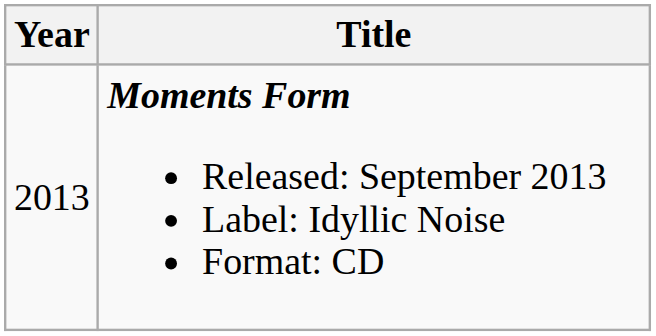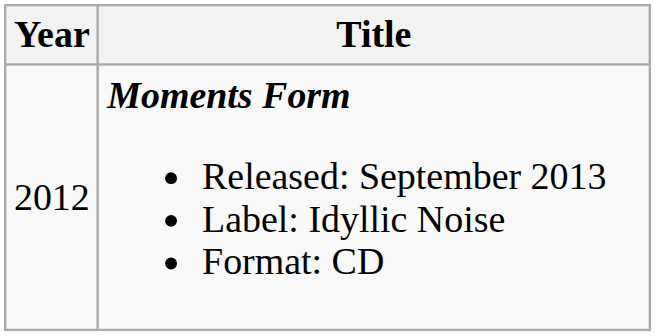(52, 196) 2013 -> (52, 196) 2012
